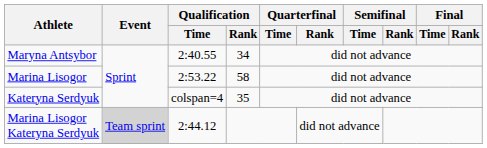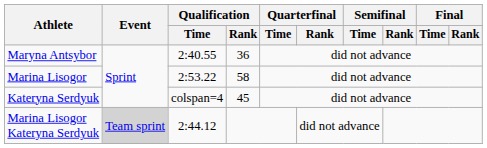(243, 56) 34 -> (243, 56) 36
(243, 97) 35 -> (243, 97) 45
